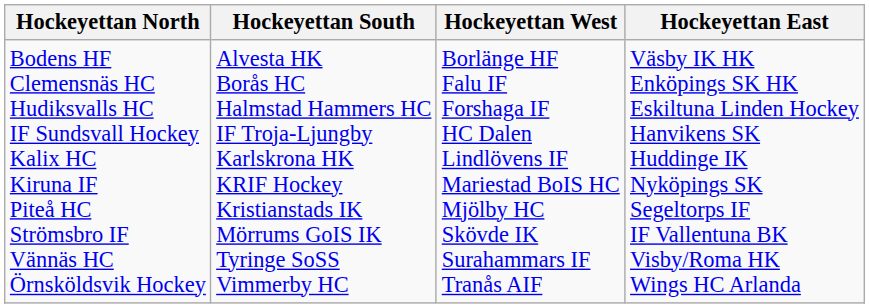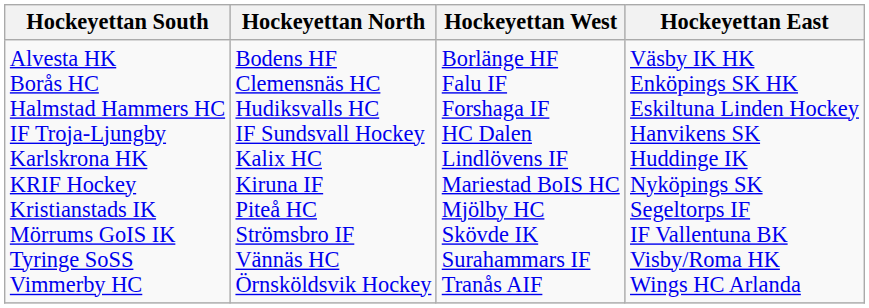columns swapped: (108, 22) <-> (324, 22)
